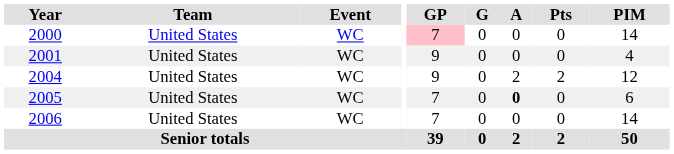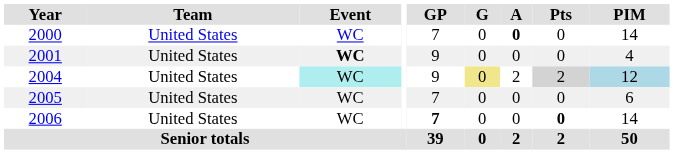(435, 35) pink background -> (435, 35) no background
(516, 35) normal -> (516, 35) bold
(350, 55) normal -> (350, 55) bold
(350, 76) no background -> (350, 76) paleturquoise background
(482, 76) no background -> (482, 76) khaki background
(561, 76) no background -> (561, 76) lightgrey background
(629, 76) no background -> (629, 76) lightblue background
(516, 97) bold -> (516, 97) normal
(435, 118) normal -> (435, 118) bold
(561, 118) normal -> (561, 118) bold
